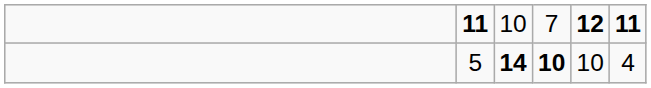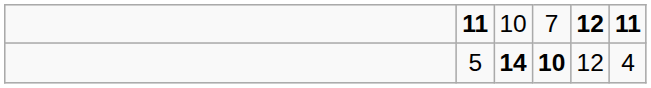(590, 62) 10 -> (590, 62) 12
